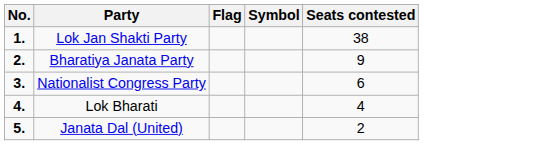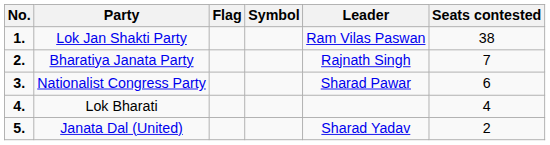+ column: (366, 15)
(361, 60) 9 -> (487, 60) 7
